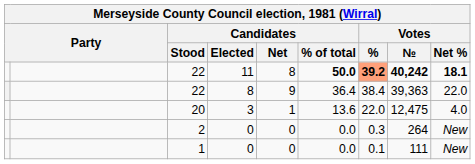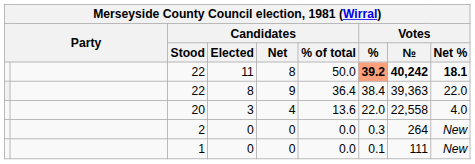(344, 72) bold -> (344, 72) normal
(292, 110) 1 -> (292, 110) 4
(409, 110) 12,475 -> (409, 110) 22,558
